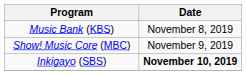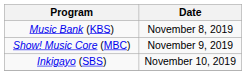(190, 62) bold -> (190, 62) normal
